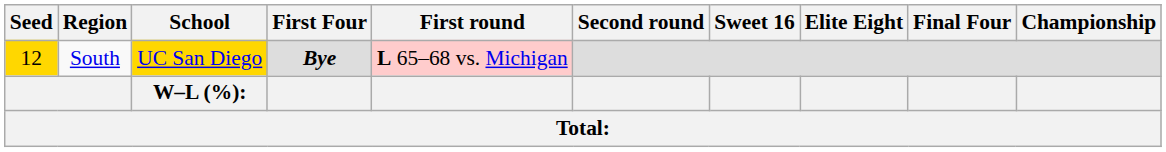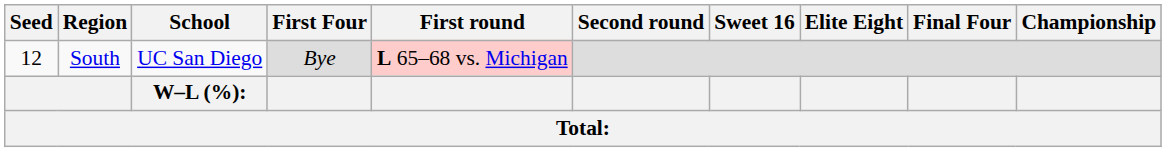(31, 57) gold background -> (31, 57) no background
(200, 57) gold background -> (200, 57) no background
(320, 57) bold -> (320, 57) normal
